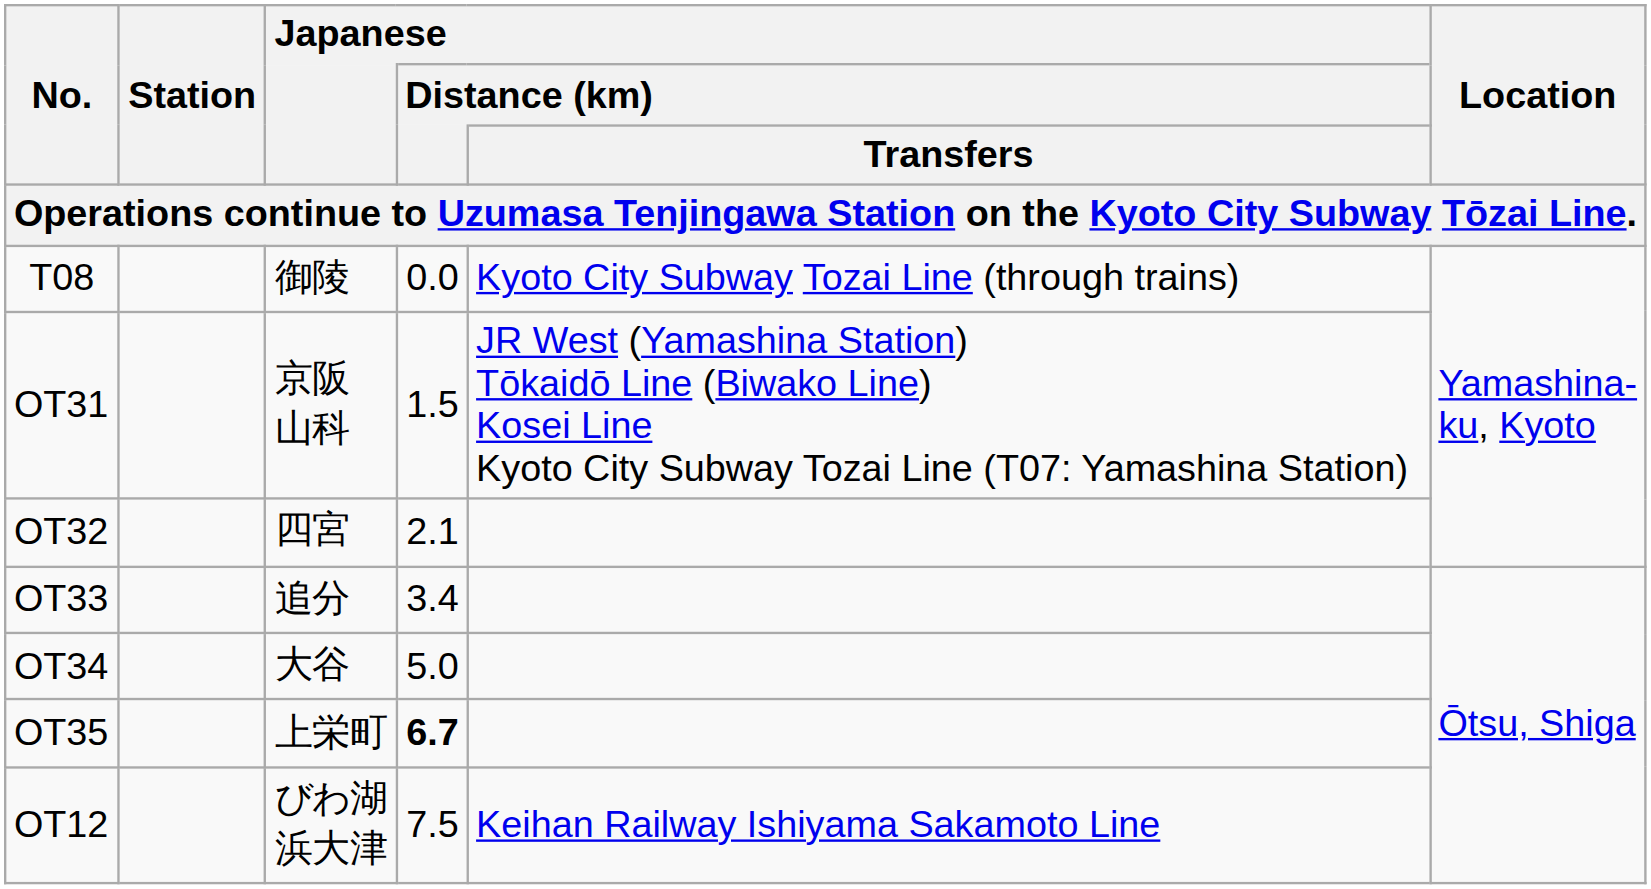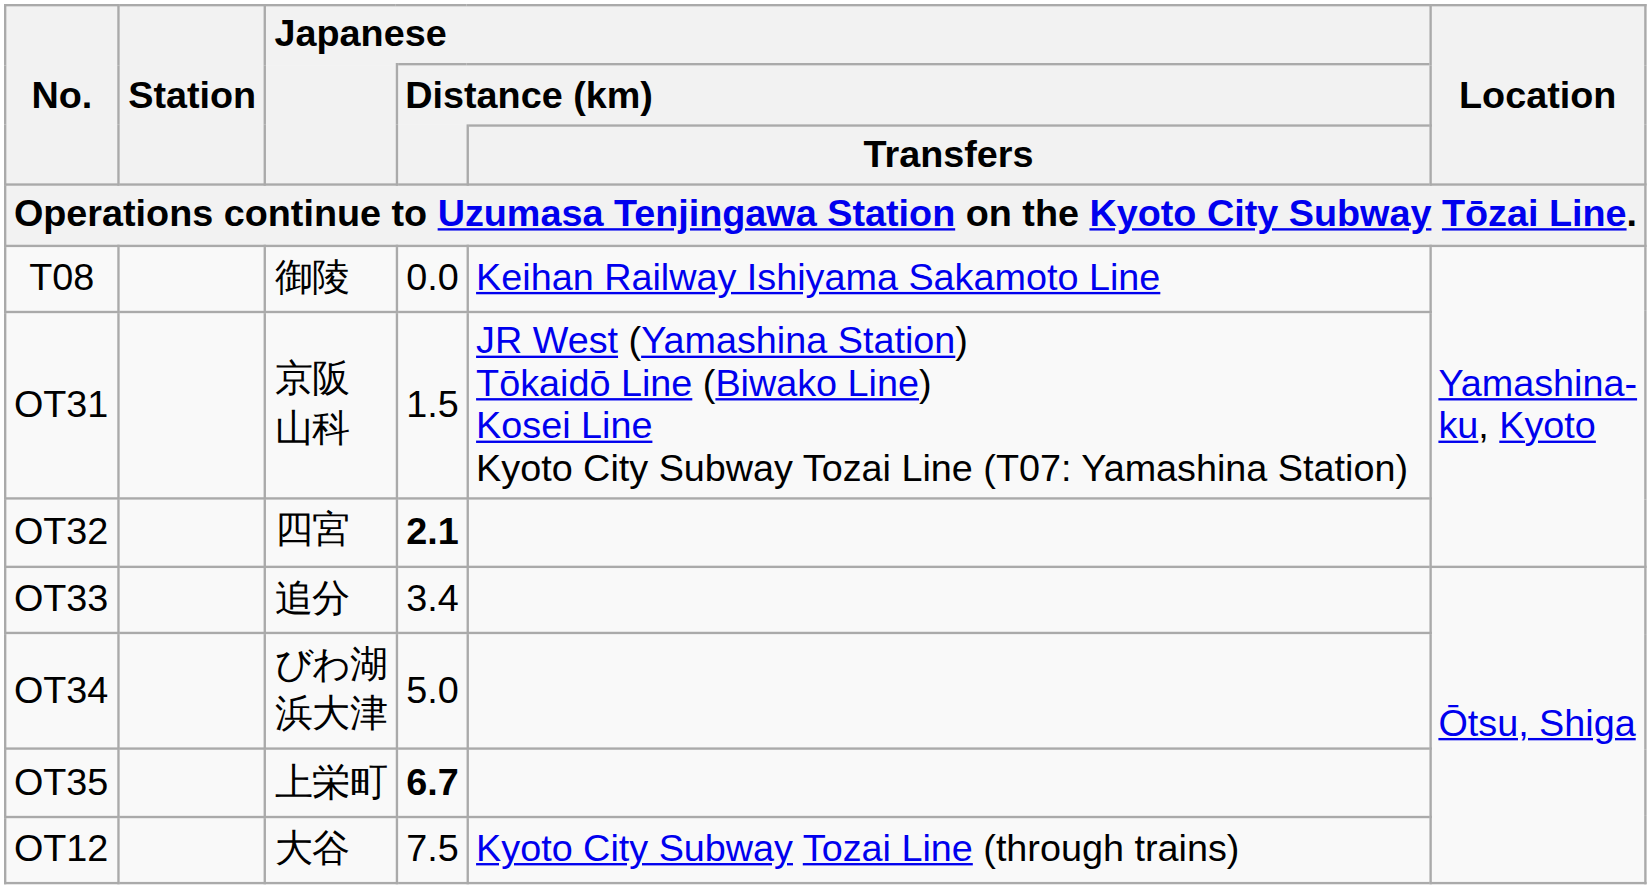(858, 277) Kyoto City Subway Tozai Line (through trains) -> (818, 277) Keihan Railway Ishiyama Sakamoto Line
(432, 531) normal -> (432, 531) bold
(312, 664) 大谷 -> (331, 689) びわ湖浜大津
(331, 823) びわ湖浜大津 -> (312, 848) 大谷
(818, 824) Keihan Railway Ishiyama Sakamoto Line -> (858, 849) Kyoto City Subway Tozai Line (through trains)
